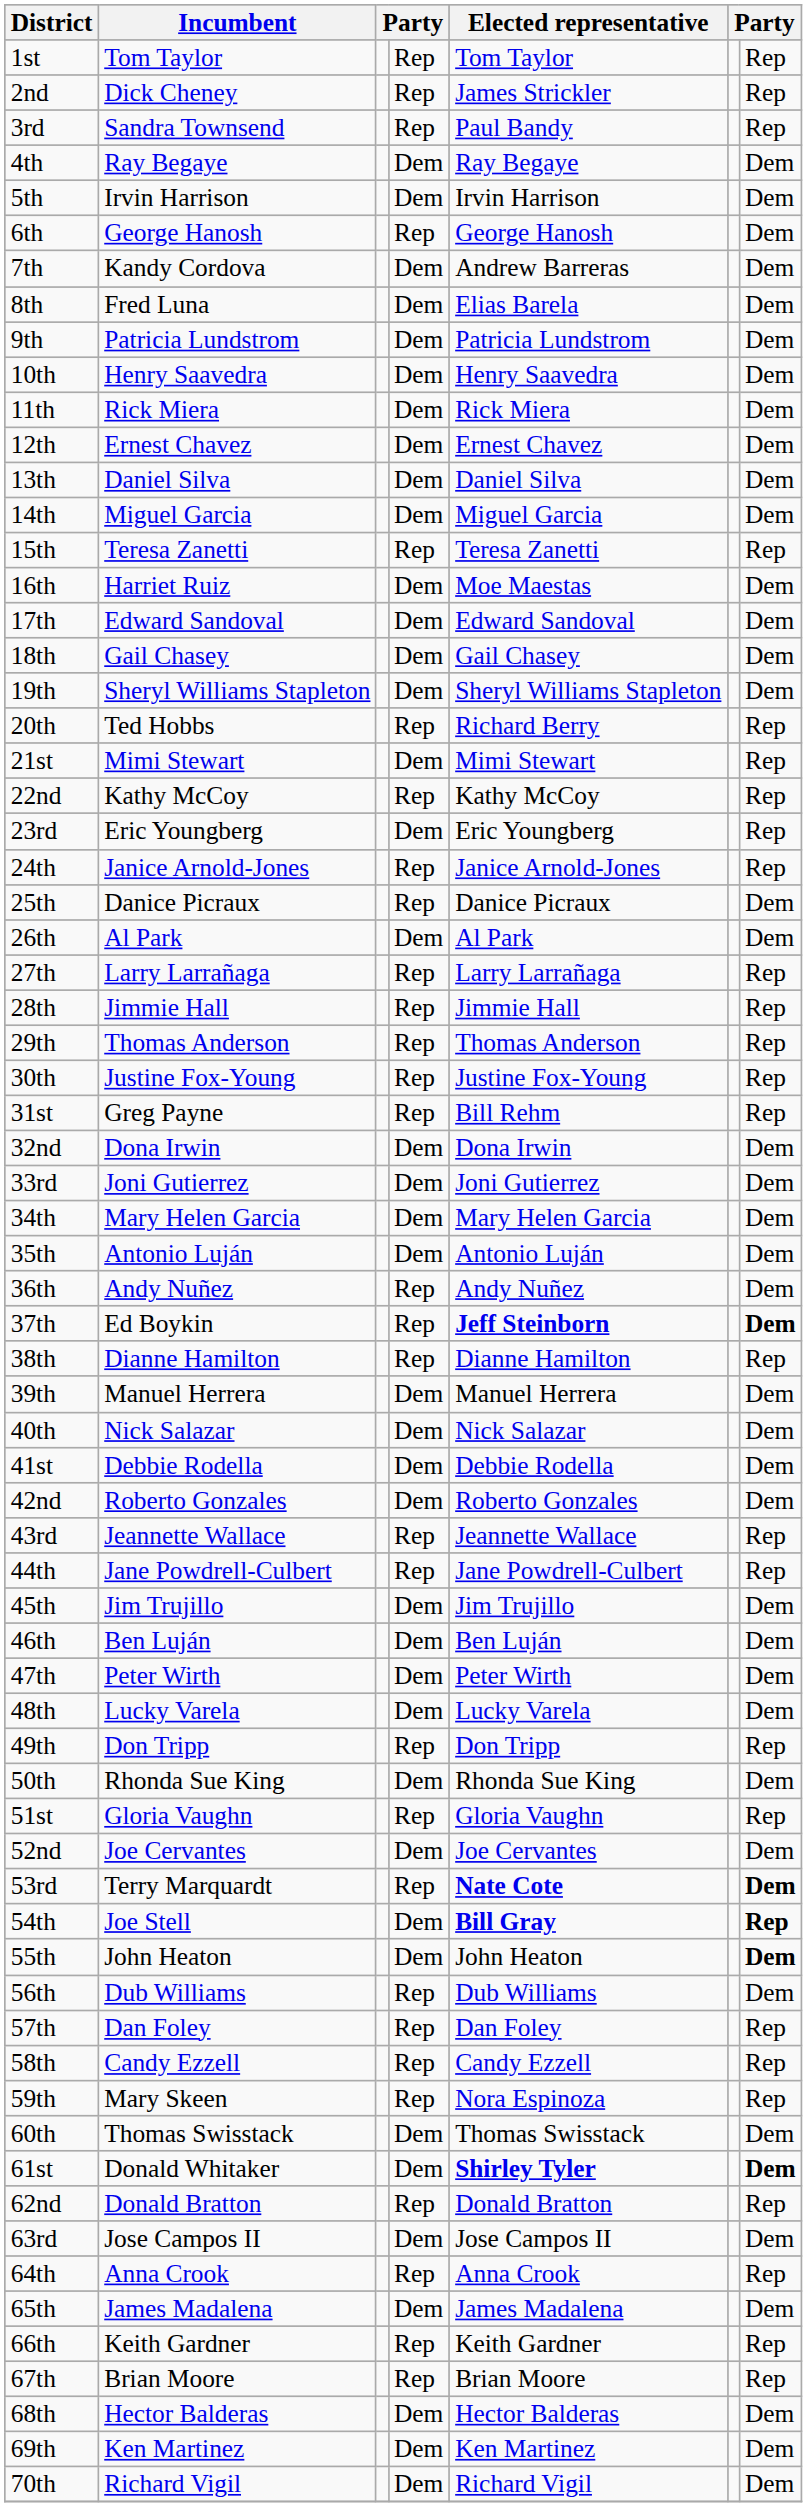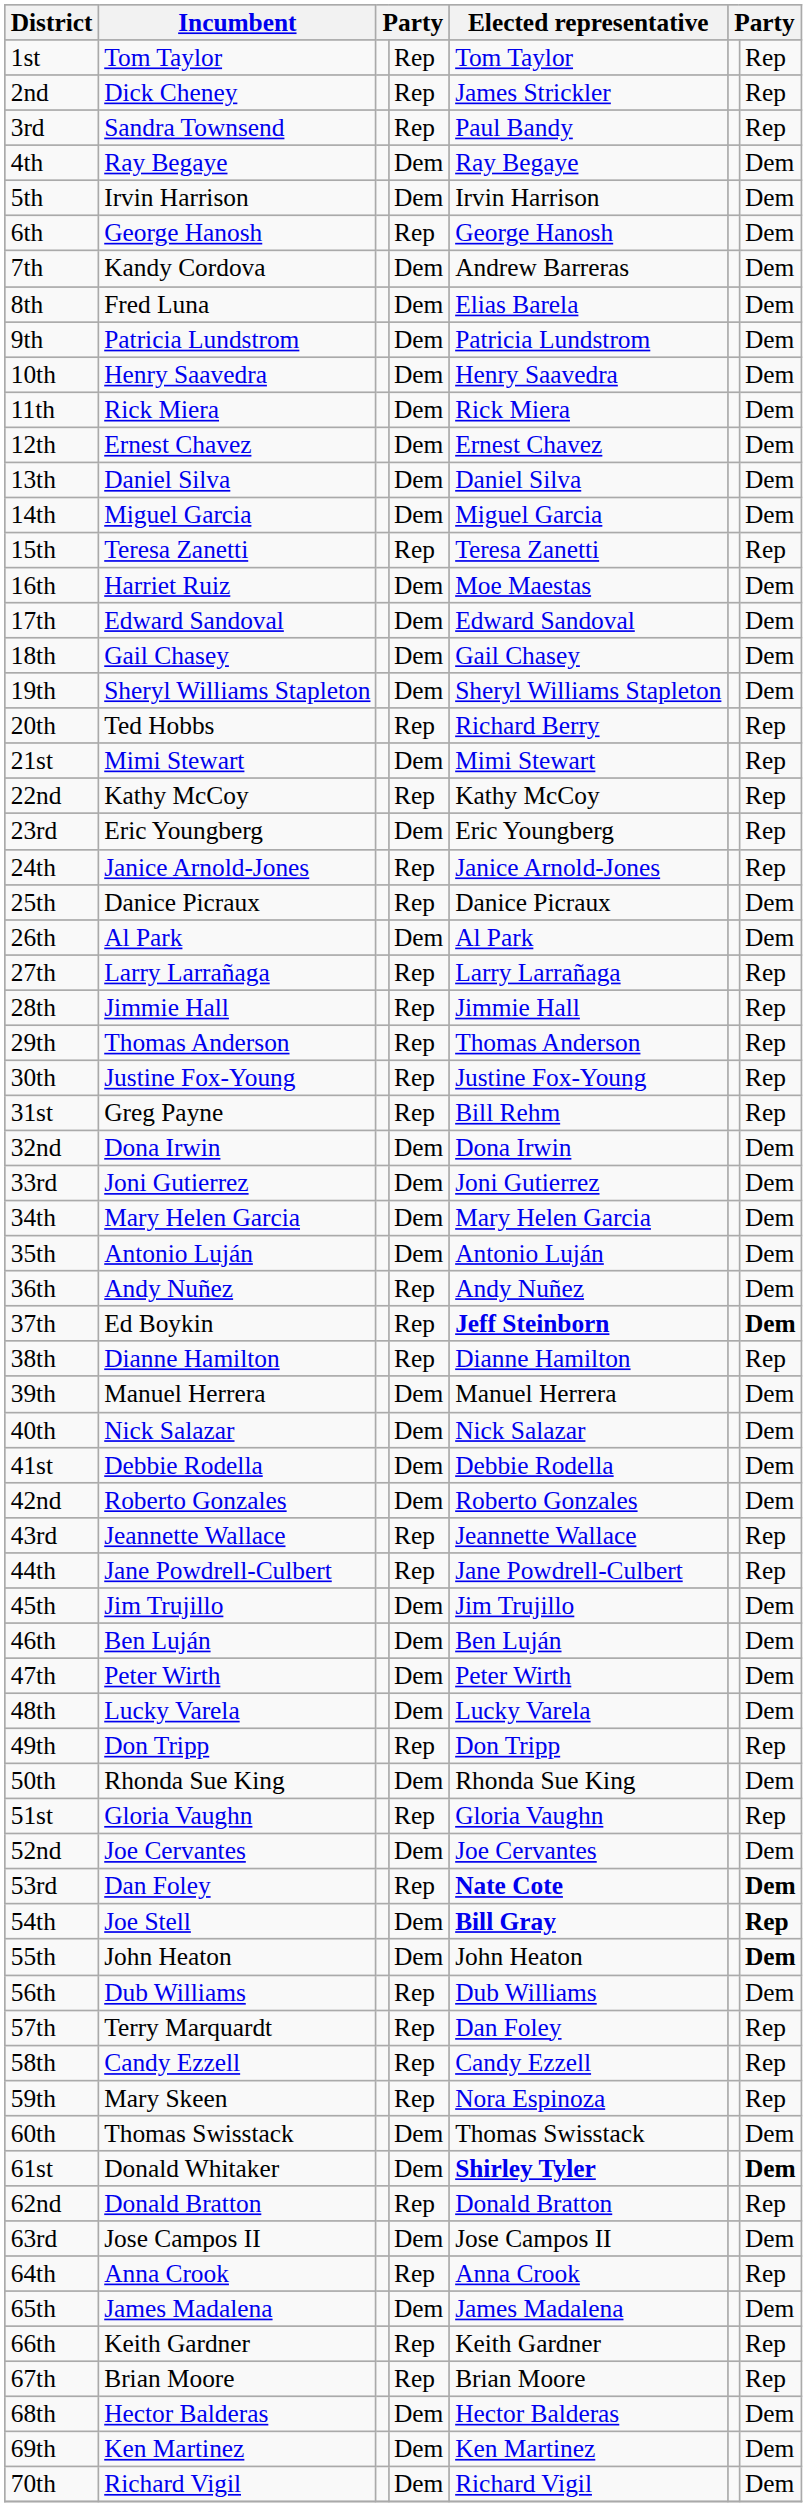(188, 1886) Terry Marquardt -> (157, 1886) Dan Foley
(157, 2027) Dan Foley -> (188, 2027) Terry Marquardt
